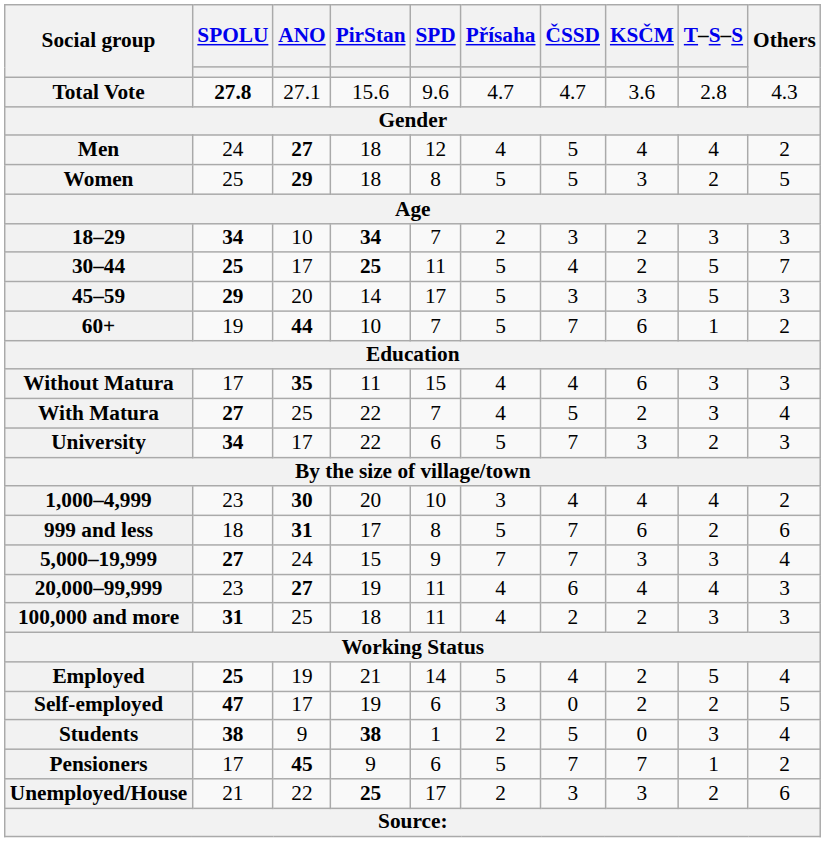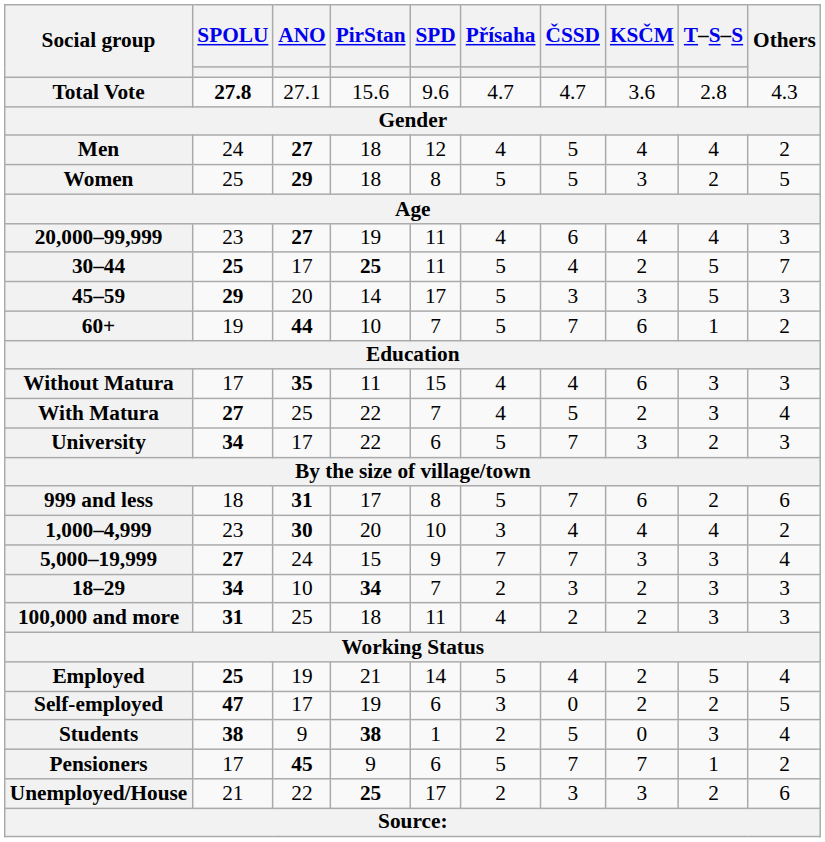rows swapped: (99, 237) <-> (99, 588)
rows swapped: (99, 530) <-> (99, 500)
